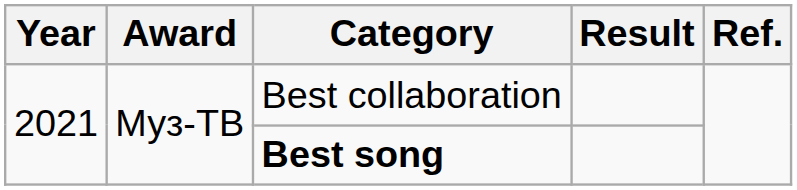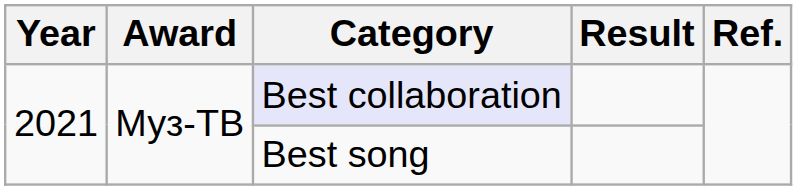(412, 94) no background -> (412, 94) lavender background
(353, 154) bold -> (346, 154) normal
